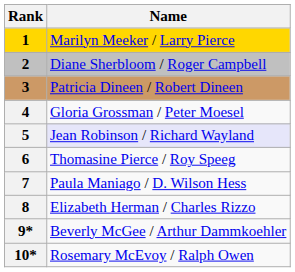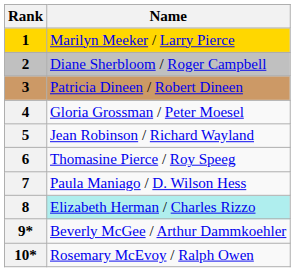(152, 135) lavender background -> (152, 135) no background
(153, 207) no background -> (153, 207) paleturquoise background
